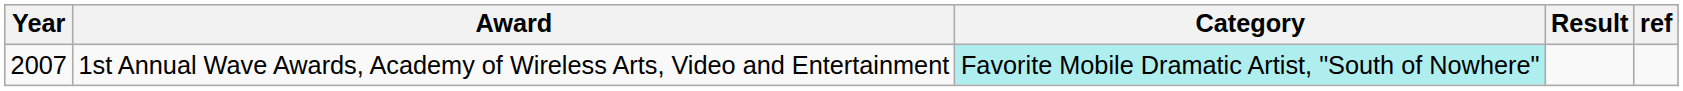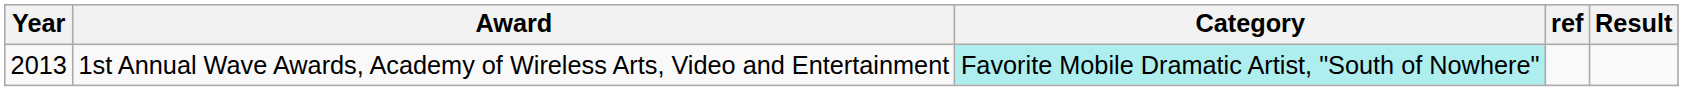columns swapped: (1590, 24) <-> (1656, 24)
(39, 64) 2007 -> (39, 64) 2013
